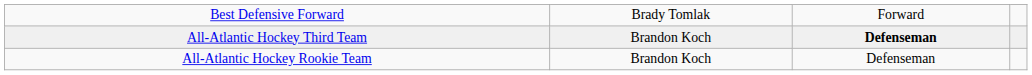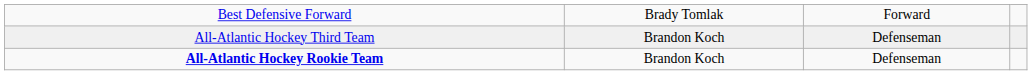(901, 37) bold -> (907, 37) normal
(277, 59) normal -> (285, 59) bold
